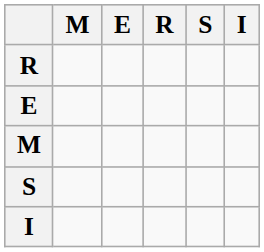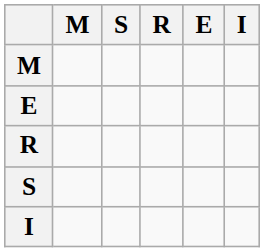columns swapped: (122, 24) <-> (205, 24)
(29, 65) R -> (29, 65) M
(29, 145) M -> (29, 145) R
